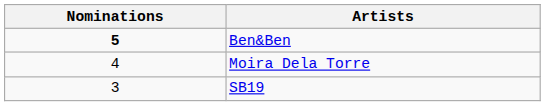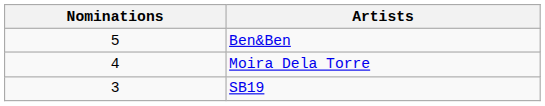(115, 40) bold -> (115, 40) normal
